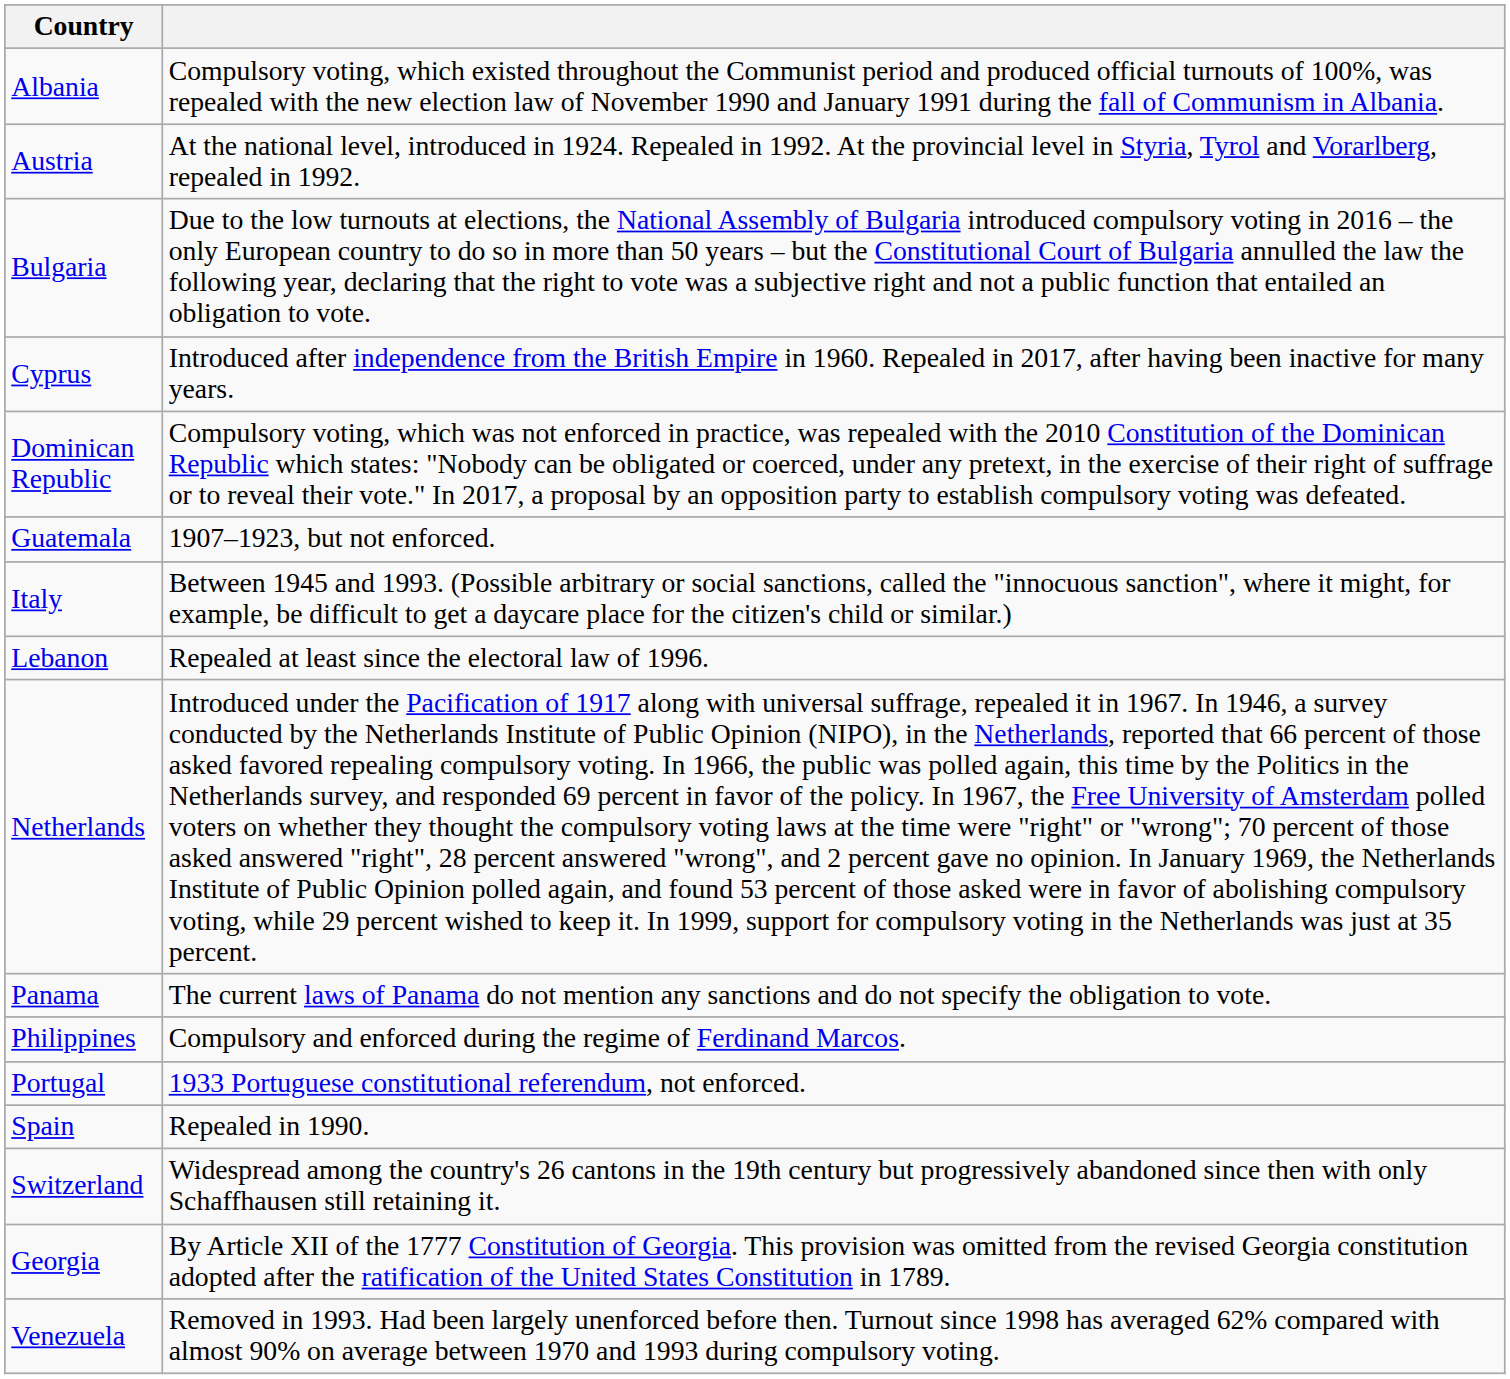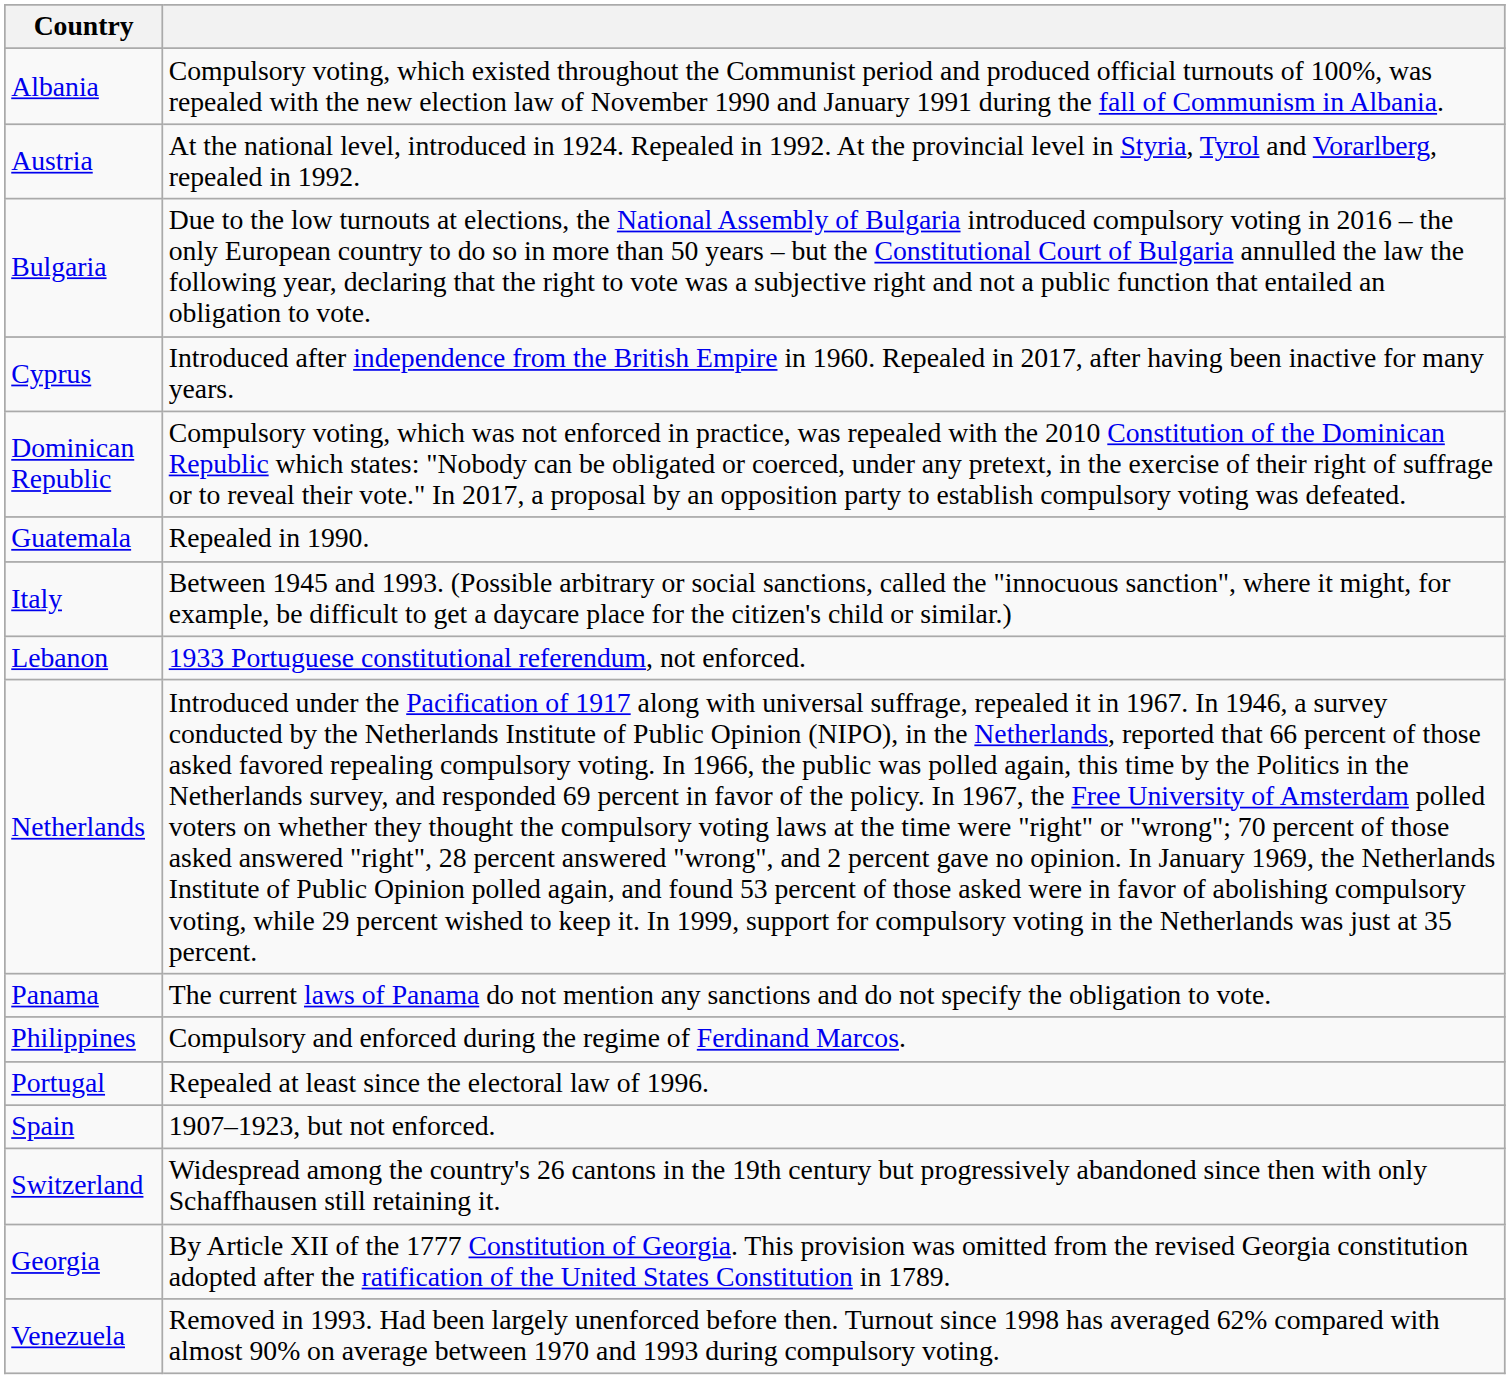(332, 538) 1907–1923, but not enforced. -> (269, 538) Repealed in 1990.
(439, 657) Repealed at least since the electoral law of 1996. -> (487, 657) 1933 Portuguese constitutional referendum, not enforced.
(487, 1082) 1933 Portuguese constitutional referendum, not enforced. -> (439, 1082) Repealed at least since the electoral law of 1996.
(269, 1126) Repealed in 1990. -> (332, 1126) 1907–1923, but not enforced.
